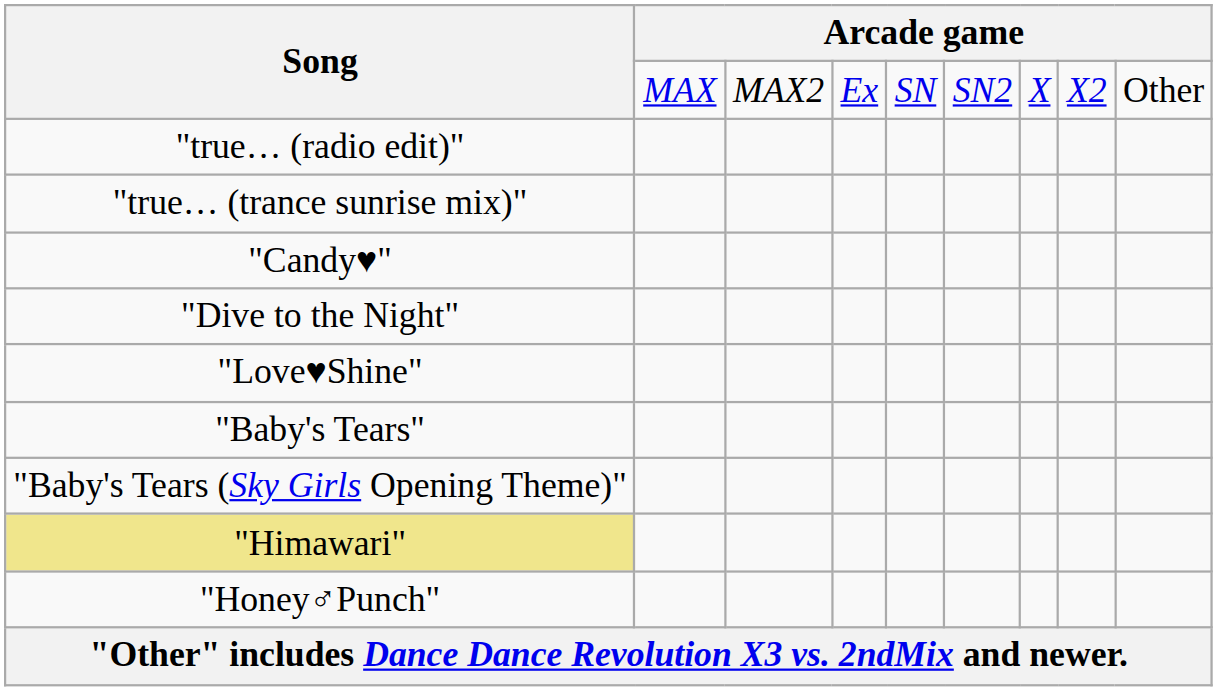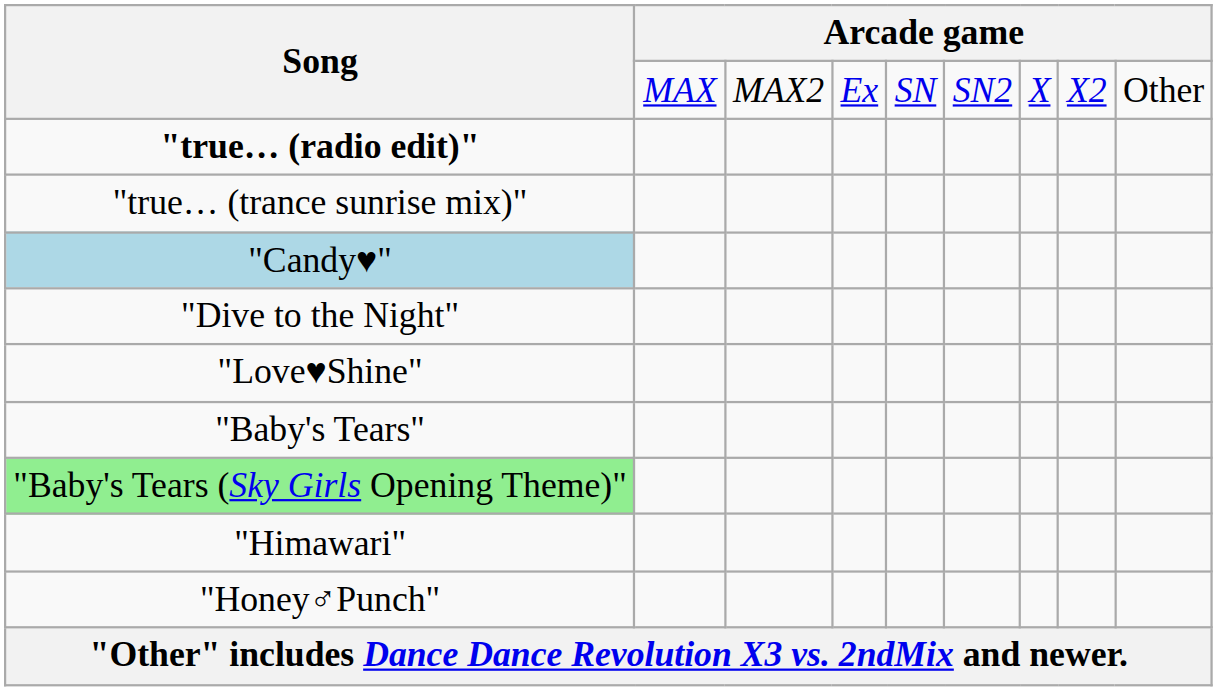(320, 145) normal -> (320, 145) bold
(320, 259) no background -> (320, 259) lightblue background
(320, 485) no background -> (320, 485) lightgreen background
(320, 542) khaki background -> (320, 542) no background
